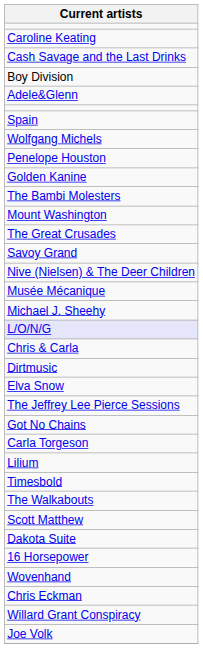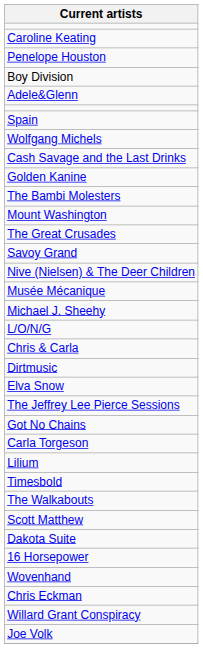(97, 57) Cash Savage and the Last Drinks -> (57, 57) Penelope Houston
(57, 158) Penelope Houston -> (97, 158) Cash Savage and the Last Drinks
(29, 329) lavender background -> (29, 329) no background
